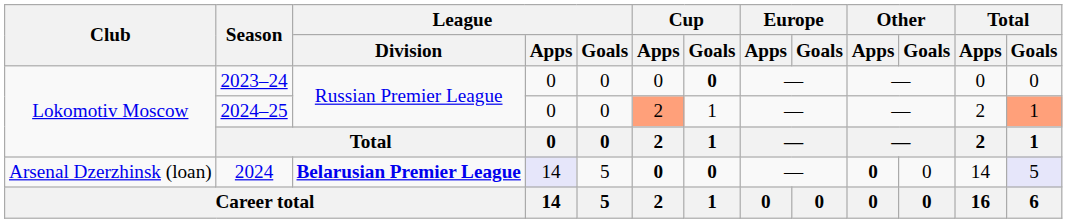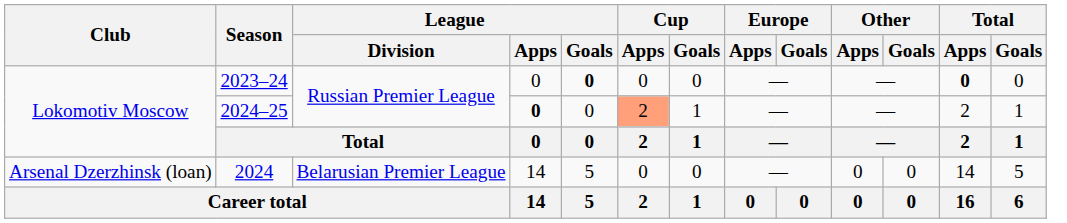(605, 80) normal -> (589, 80) bold
(712, 80) bold -> (697, 80) normal
(980, 80) normal -> (965, 80) bold
(551, 111) normal -> (536, 111) bold
(1034, 111) lightsalmon background -> (1019, 111) no background
(409, 171) bold -> (401, 171) normal
(551, 171) lavender background -> (536, 171) no background
(658, 171) bold -> (643, 171) normal
(712, 171) bold -> (697, 171) normal
(873, 171) bold -> (858, 171) normal
(1034, 171) lavender background -> (1019, 171) no background
